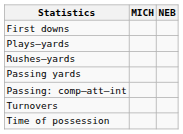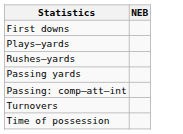- column: (143, 13)
